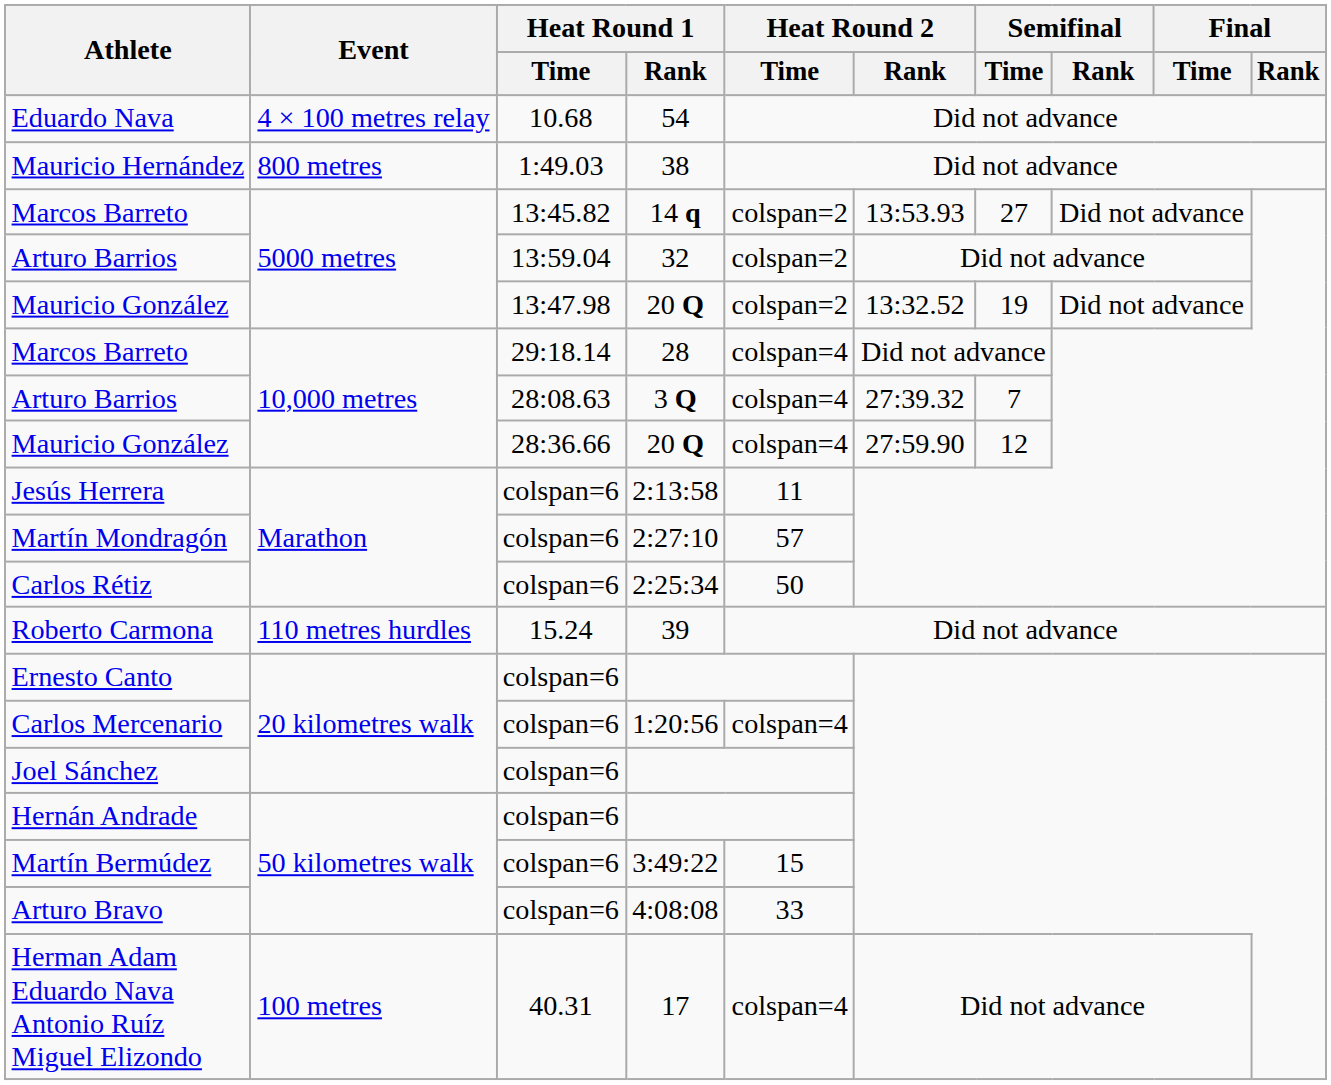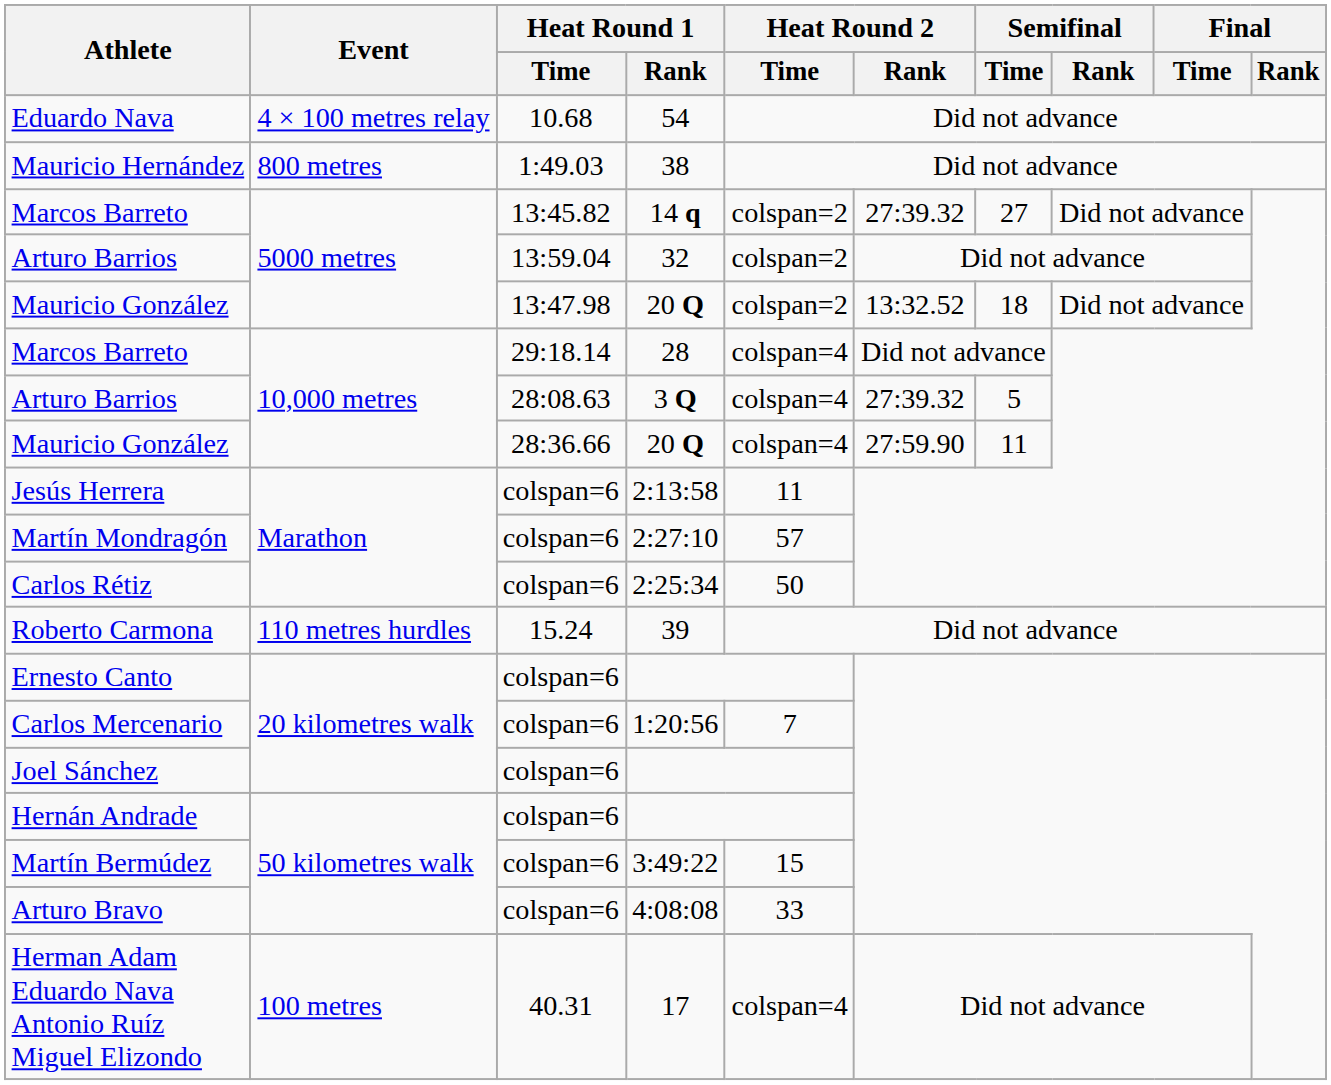(915, 211) 13:53.93 -> (915, 211) 27:39.32
(1014, 304) 19 -> (1014, 304) 18
(1014, 398) 7 -> (1014, 398) 5
(1014, 444) 12 -> (1014, 444) 11
(790, 723) colspan=4 -> (790, 723) 7
